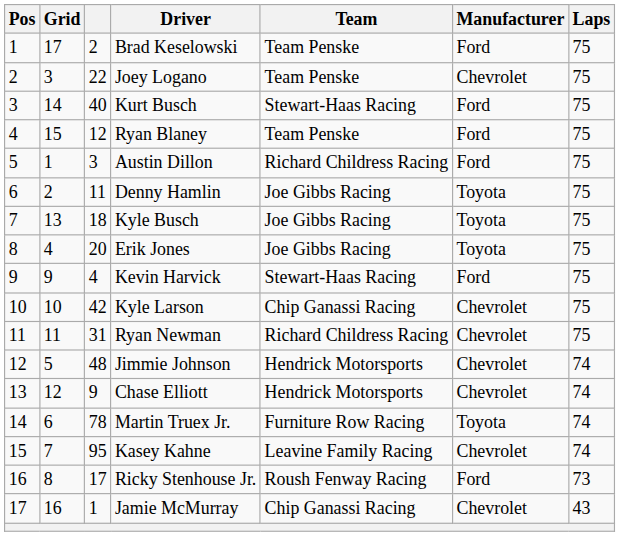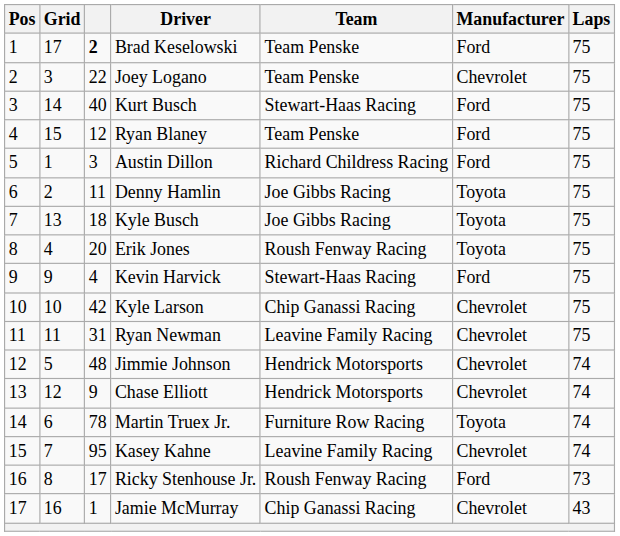(93, 47) normal -> (93, 47) bold
(328, 248) Joe Gibbs Racing -> (346, 248) Roush Fenway Racing
(356, 335) Richard Childress Racing -> (348, 335) Leavine Family Racing
